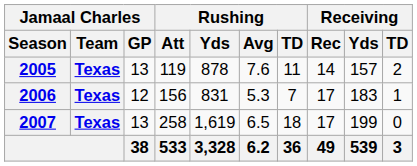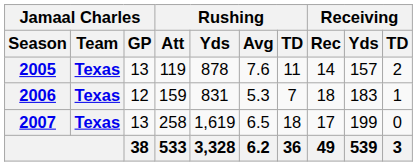(173, 95) 156 -> (173, 95) 159
(326, 95) 17 -> (326, 95) 18
